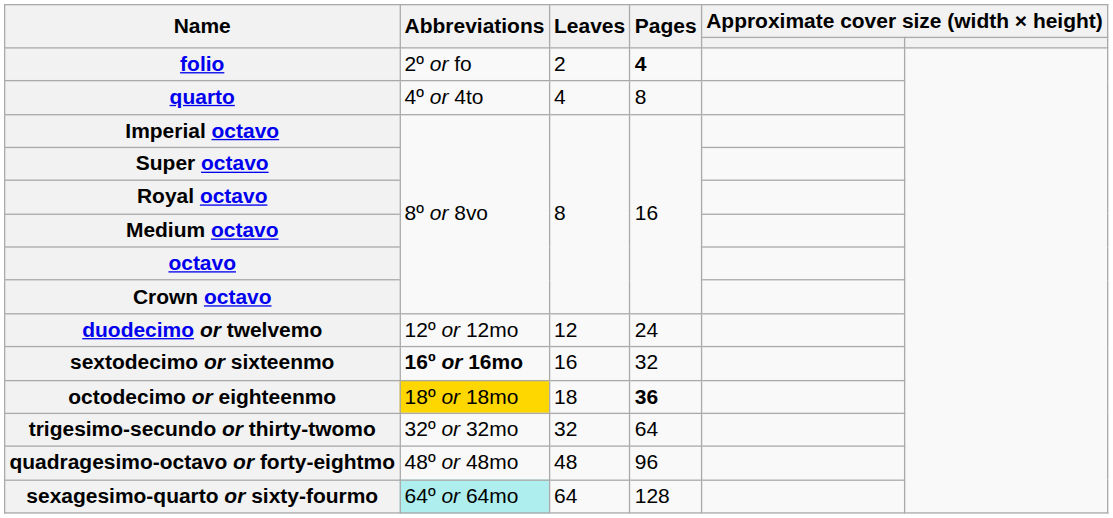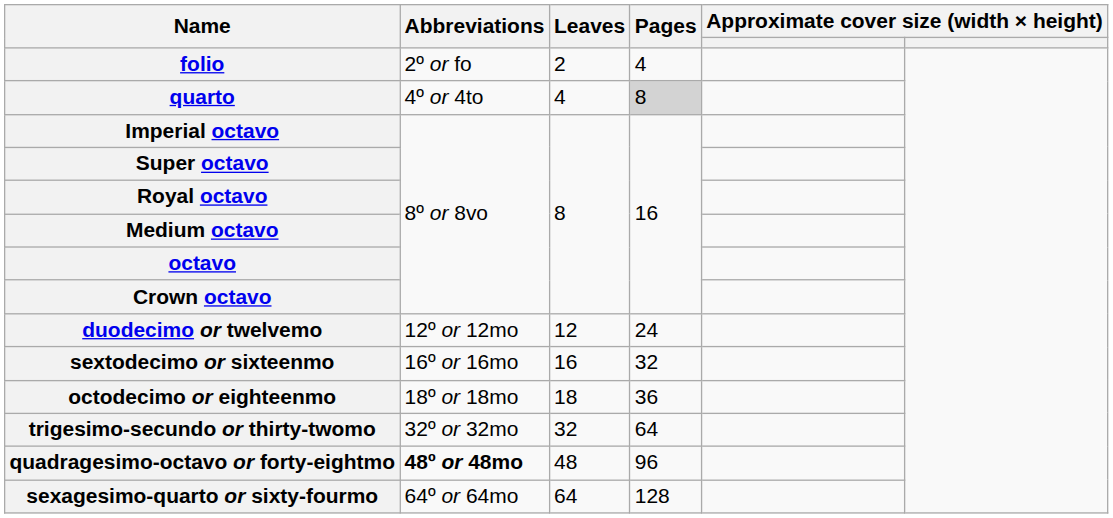(641, 64) bold -> (641, 64) normal
(641, 97) no background -> (641, 97) lightgrey background
(464, 363) bold -> (461, 363) normal
(461, 396) gold background -> (461, 396) no background
(646, 396) bold -> (646, 396) normal
(461, 462) normal -> (464, 462) bold
(461, 496) paleturquoise background -> (461, 496) no background
